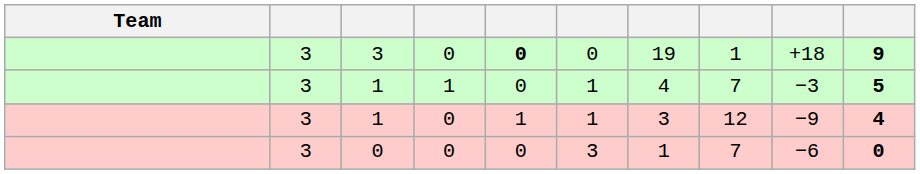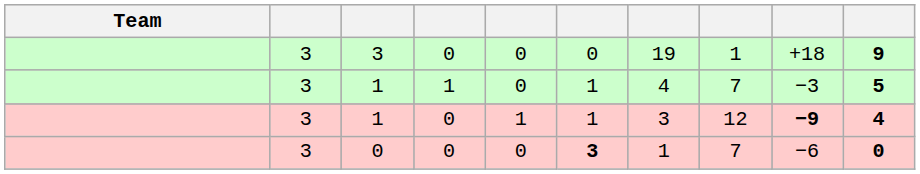(521, 54) bold -> (521, 54) normal
(807, 120) normal -> (807, 120) bold
(592, 153) normal -> (592, 153) bold
